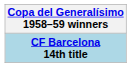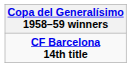(66, 48) lightblue background -> (66, 48) no background
